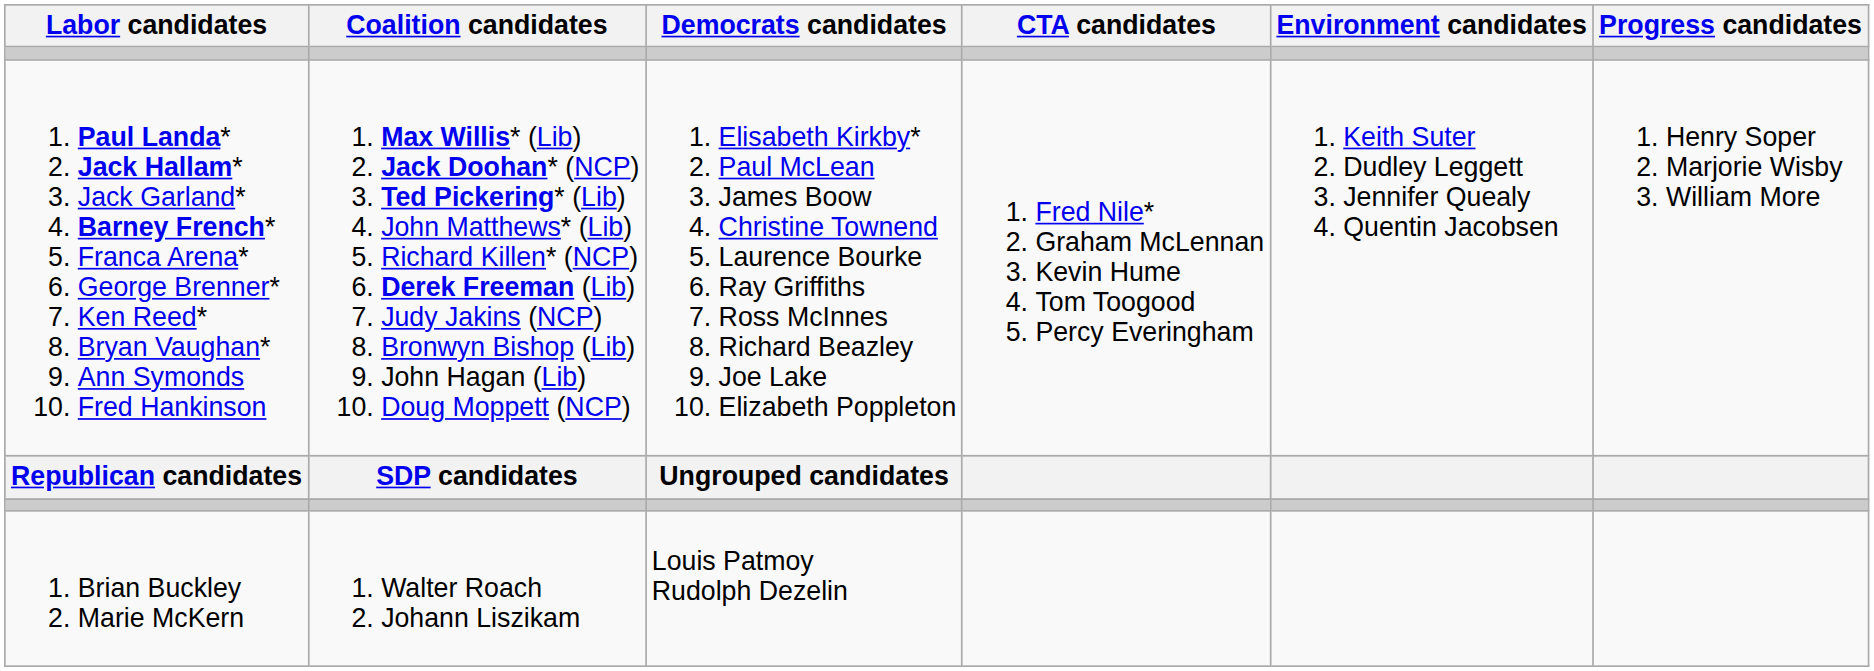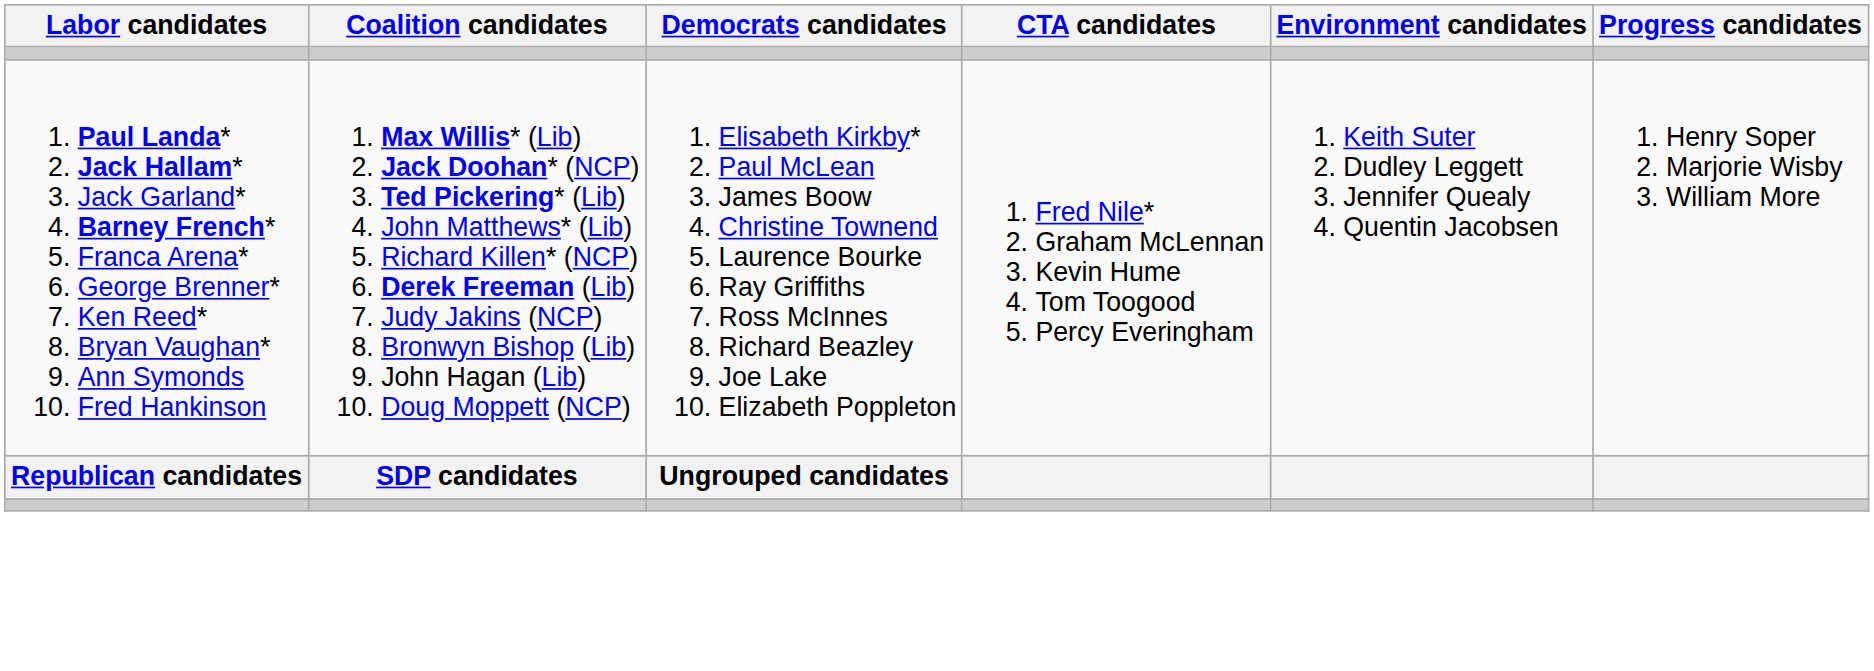- row: (157, 604)
